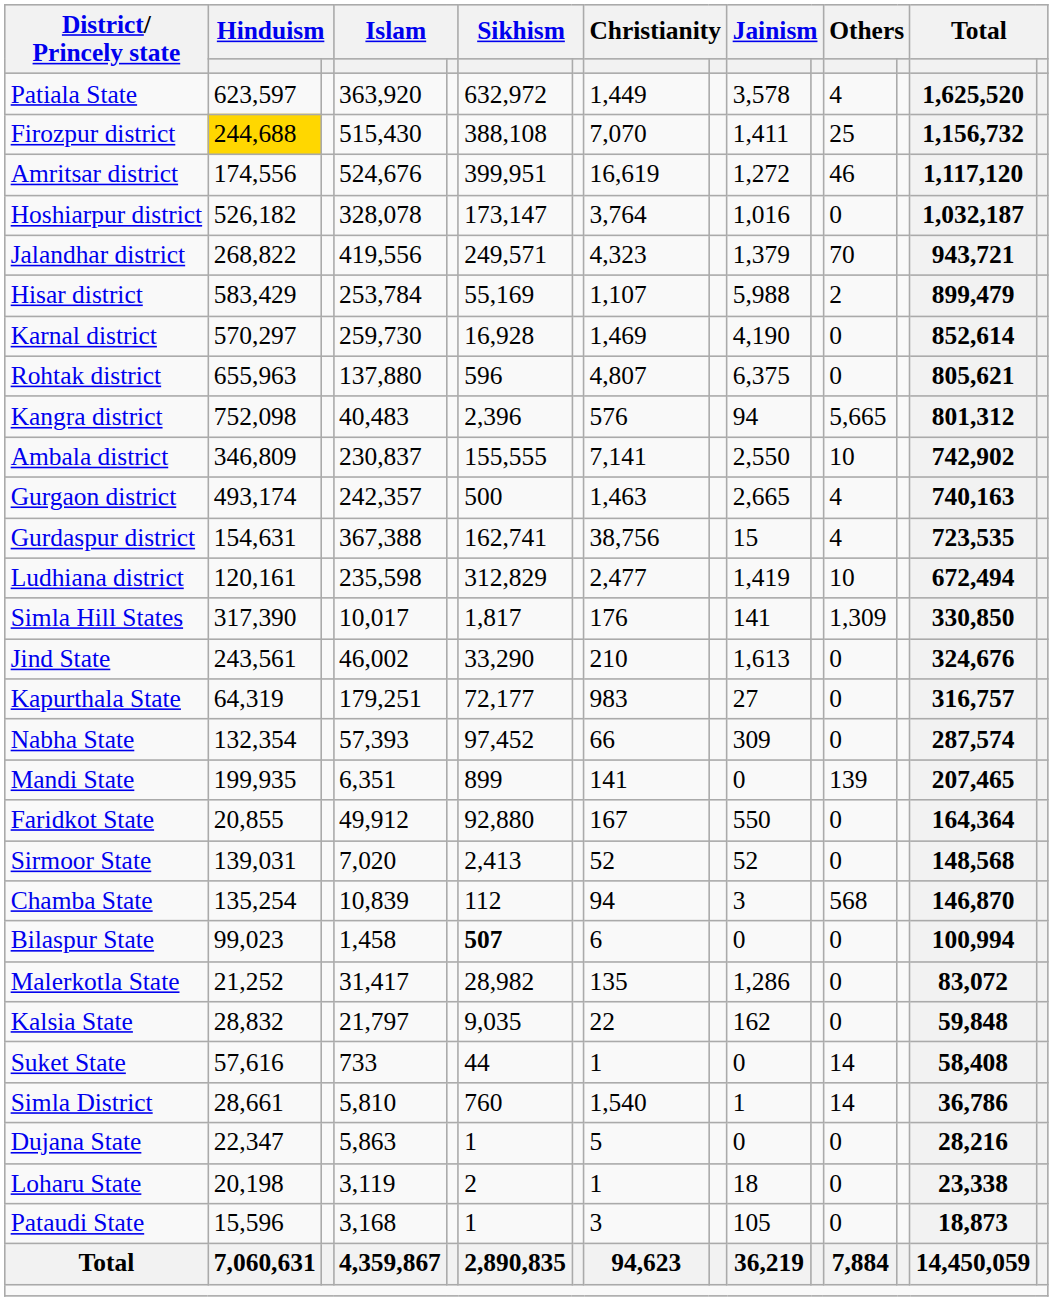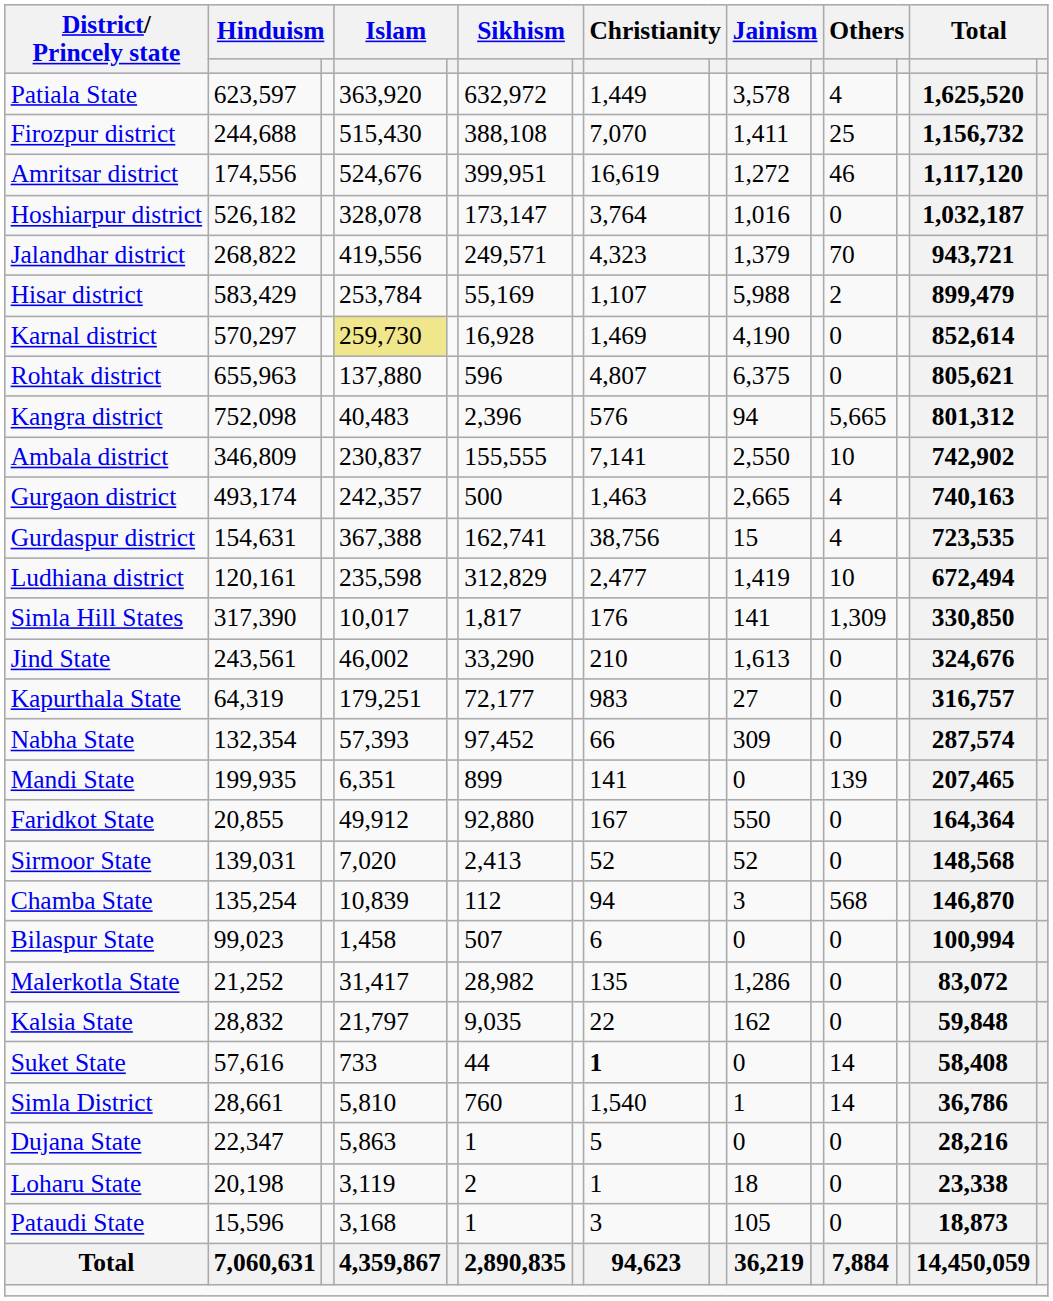(255, 133) gold background -> (255, 133) no background
(380, 335) no background -> (380, 335) khaki background
(483, 940) bold -> (483, 940) normal
(596, 1061) normal -> (596, 1061) bold
